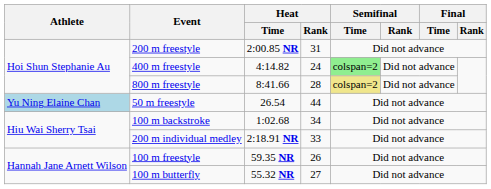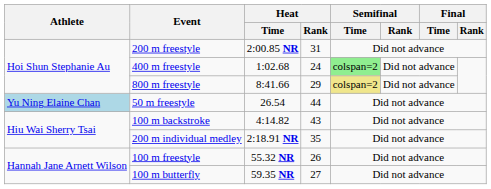(273, 67) 4:14.82 -> (273, 67) 1:02.68
(316, 85) 28 -> (316, 85) 29
(273, 121) 1:02.68 -> (273, 121) 4:14.82
(316, 121) 34 -> (316, 121) 43
(316, 139) 33 -> (316, 139) 35
(273, 157) 59.35 NR -> (273, 157) 55.32 NR
(273, 175) 55.32 NR -> (273, 175) 59.35 NR
